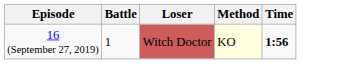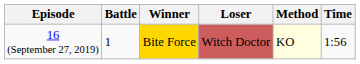+ column: (169, 14)
(277, 41) bold -> (335, 41) normal
